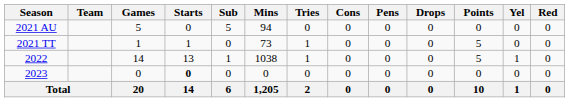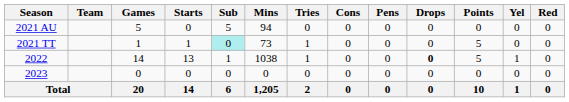(228, 43) no background -> (228, 43) paleturquoise background
(430, 58) normal -> (430, 58) bold
(188, 73) bold -> (188, 73) normal
